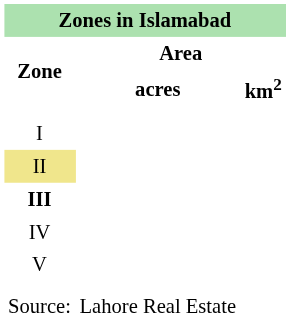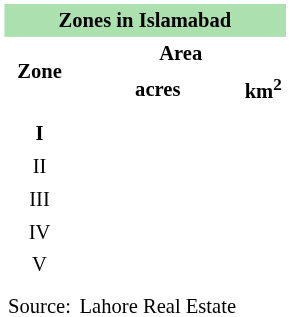(39, 132) normal -> (39, 132) bold
(39, 165) khaki background -> (39, 165) no background
(39, 198) bold -> (39, 198) normal
